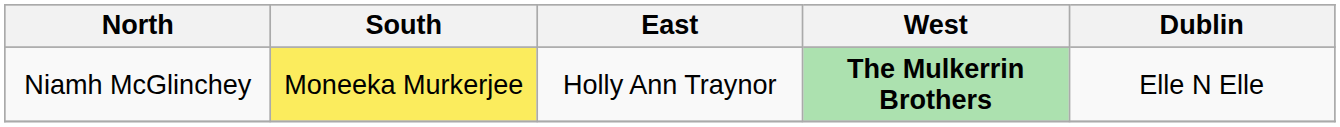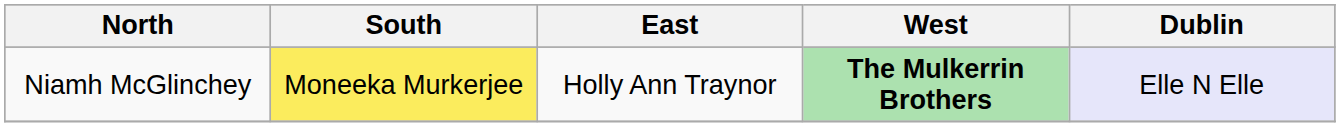(1202, 84) no background -> (1202, 84) lavender background
